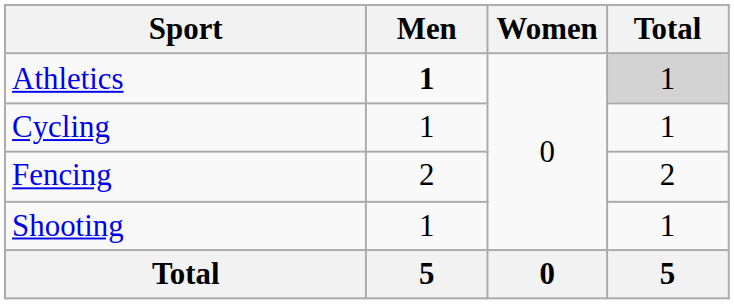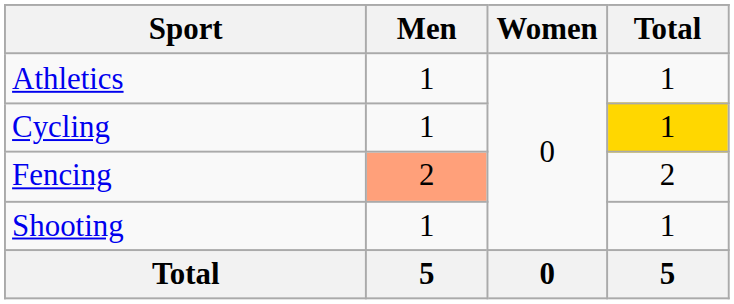(427, 77) bold -> (427, 77) normal
(668, 77) lightgrey background -> (668, 77) no background
(668, 126) no background -> (668, 126) gold background
(427, 175) no background -> (427, 175) lightsalmon background
